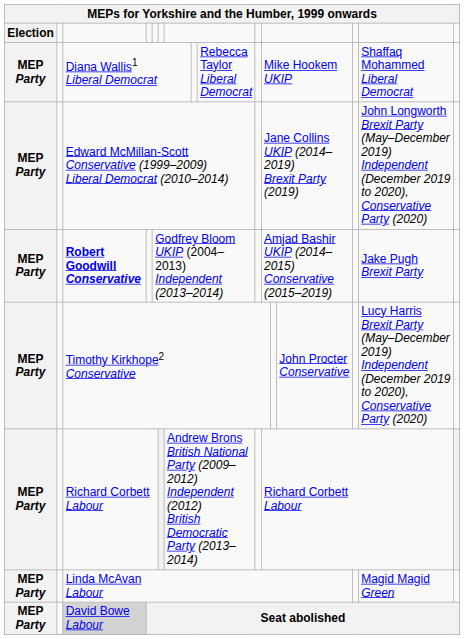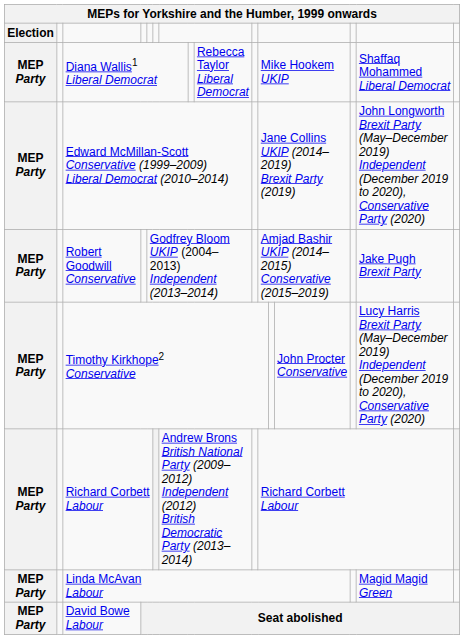(103, 265) bold -> (101, 265) normal
(98, 618) lightgrey background -> (98, 618) no background
